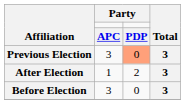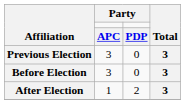(137, 54) lightsalmon background -> (137, 54) no background
rows swapped: (49, 90) <-> (49, 72)
